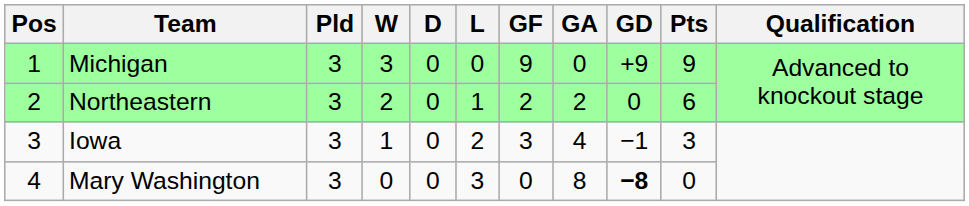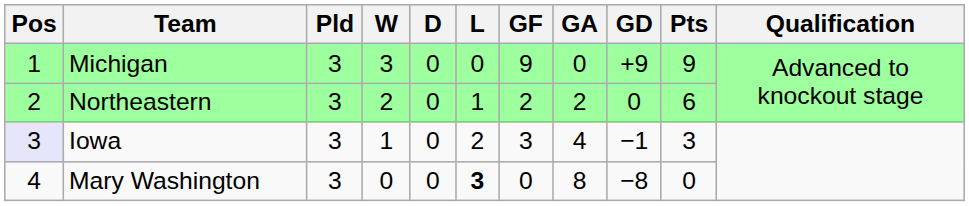(34, 141) no background -> (34, 141) lavender background
(477, 180) normal -> (477, 180) bold
(634, 180) bold -> (634, 180) normal
